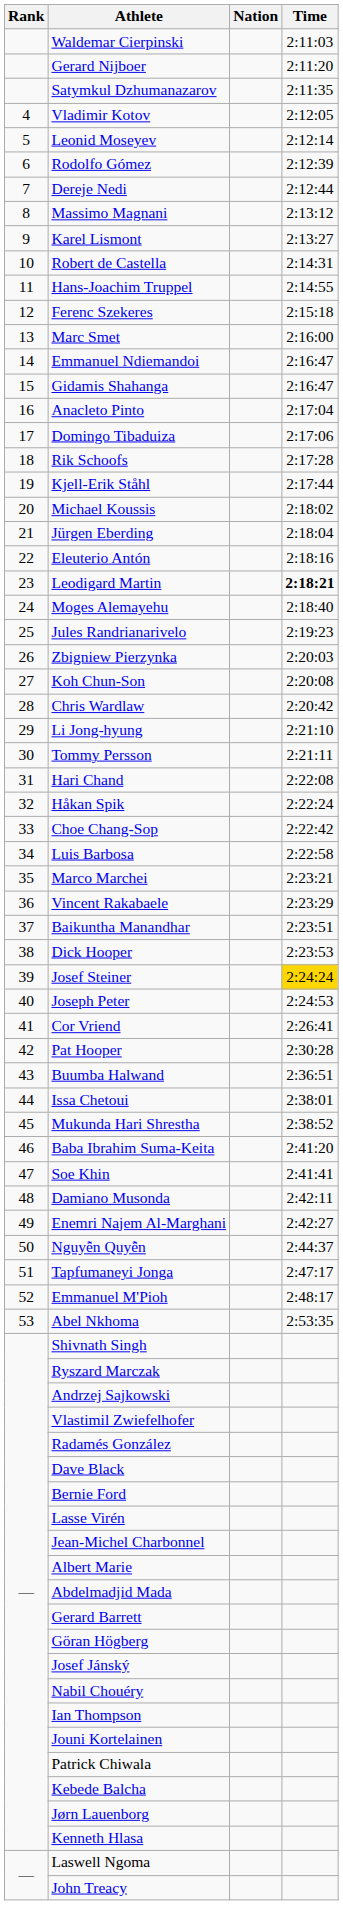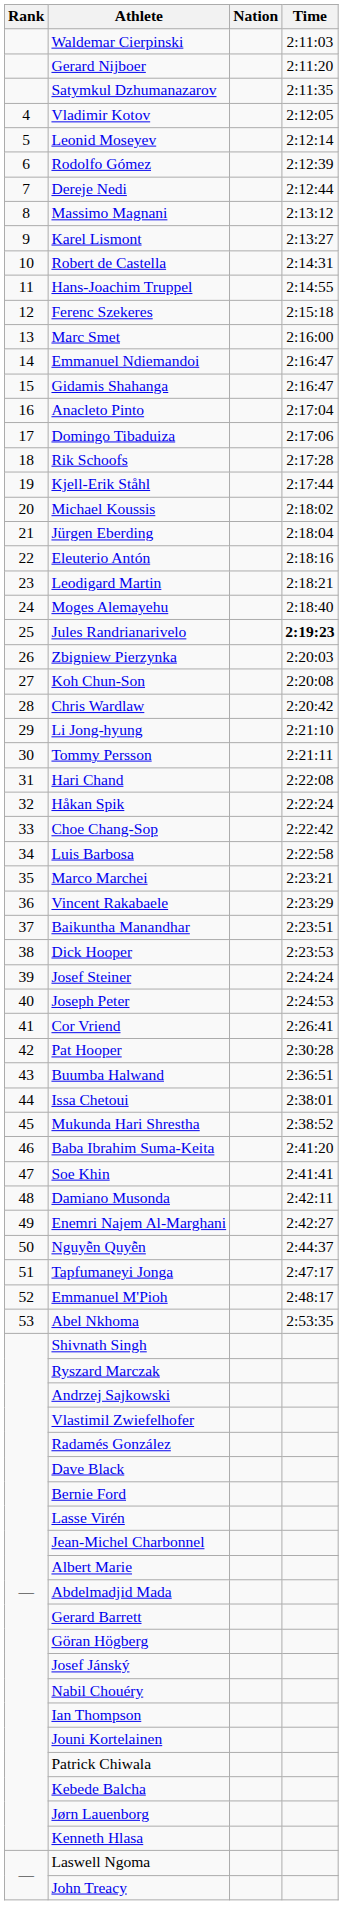(310, 582) bold -> (310, 582) normal
(310, 632) normal -> (310, 632) bold
(310, 976) gold background -> (310, 976) no background
